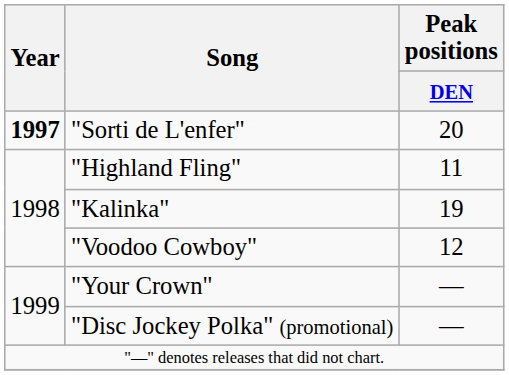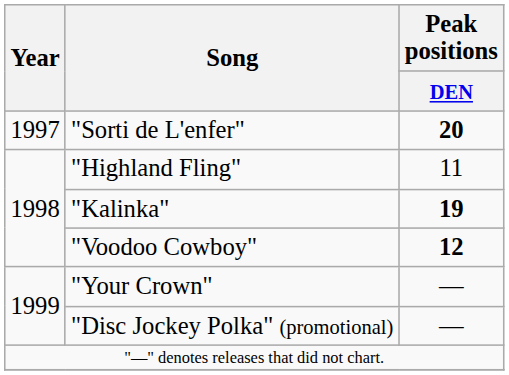(35, 129) bold -> (35, 129) normal
(451, 129) normal -> (451, 129) bold
(451, 208) normal -> (451, 208) bold
(451, 247) normal -> (451, 247) bold
